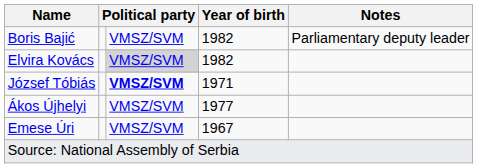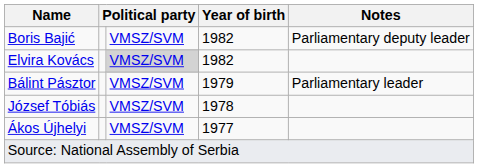+ row: (52, 83)
(147, 83) bold -> (147, 106) normal
(218, 83) 1971 -> (218, 106) 1978
- row: (41, 128)
